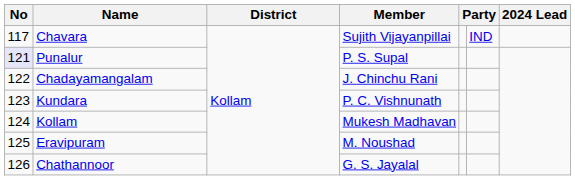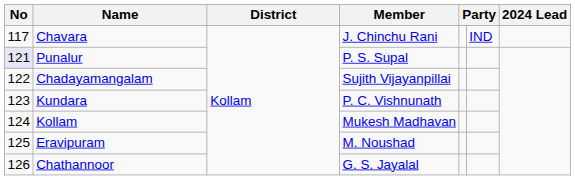(397, 36) Sujith Vijayanpillai -> (390, 36) J. Chinchu Rani
(390, 79) J. Chinchu Rani -> (397, 79) Sujith Vijayanpillai
